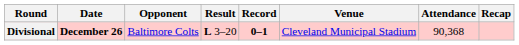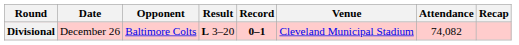(91, 31) bold -> (90, 31) normal
(449, 31) 90,368 -> (446, 31) 74,082
